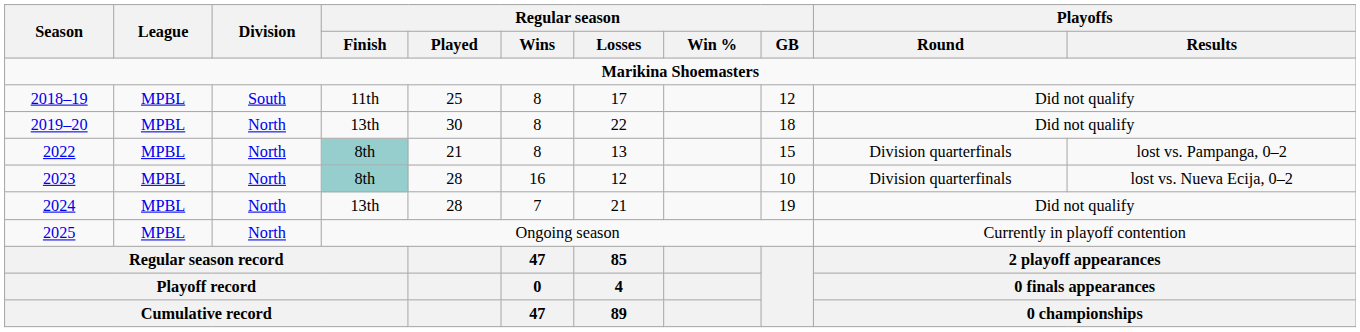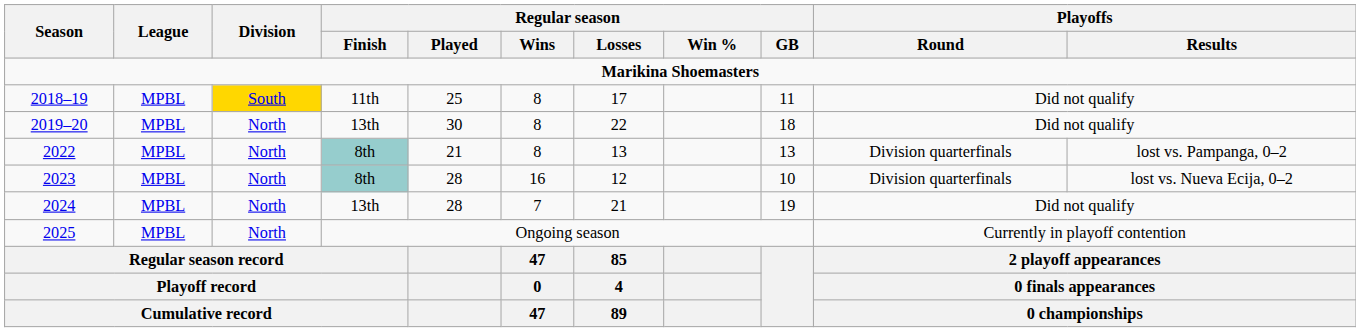(267, 98) no background -> (267, 98) gold background
(787, 98) 12 -> (787, 98) 11
(787, 152) 15 -> (787, 152) 13
